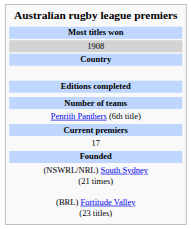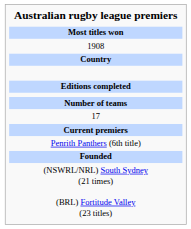(96, 46) lightgrey background -> (96, 46) no background
(96, 116) Penrith Panthers (6th title) -> (96, 116) 17
(96, 143) 17 -> (96, 143) Penrith Panthers (6th title)
